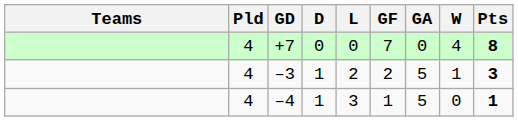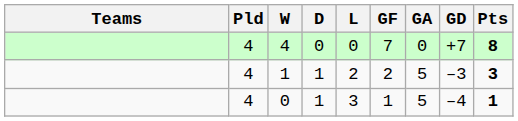columns swapped: (456, 19) <-> (285, 19)
